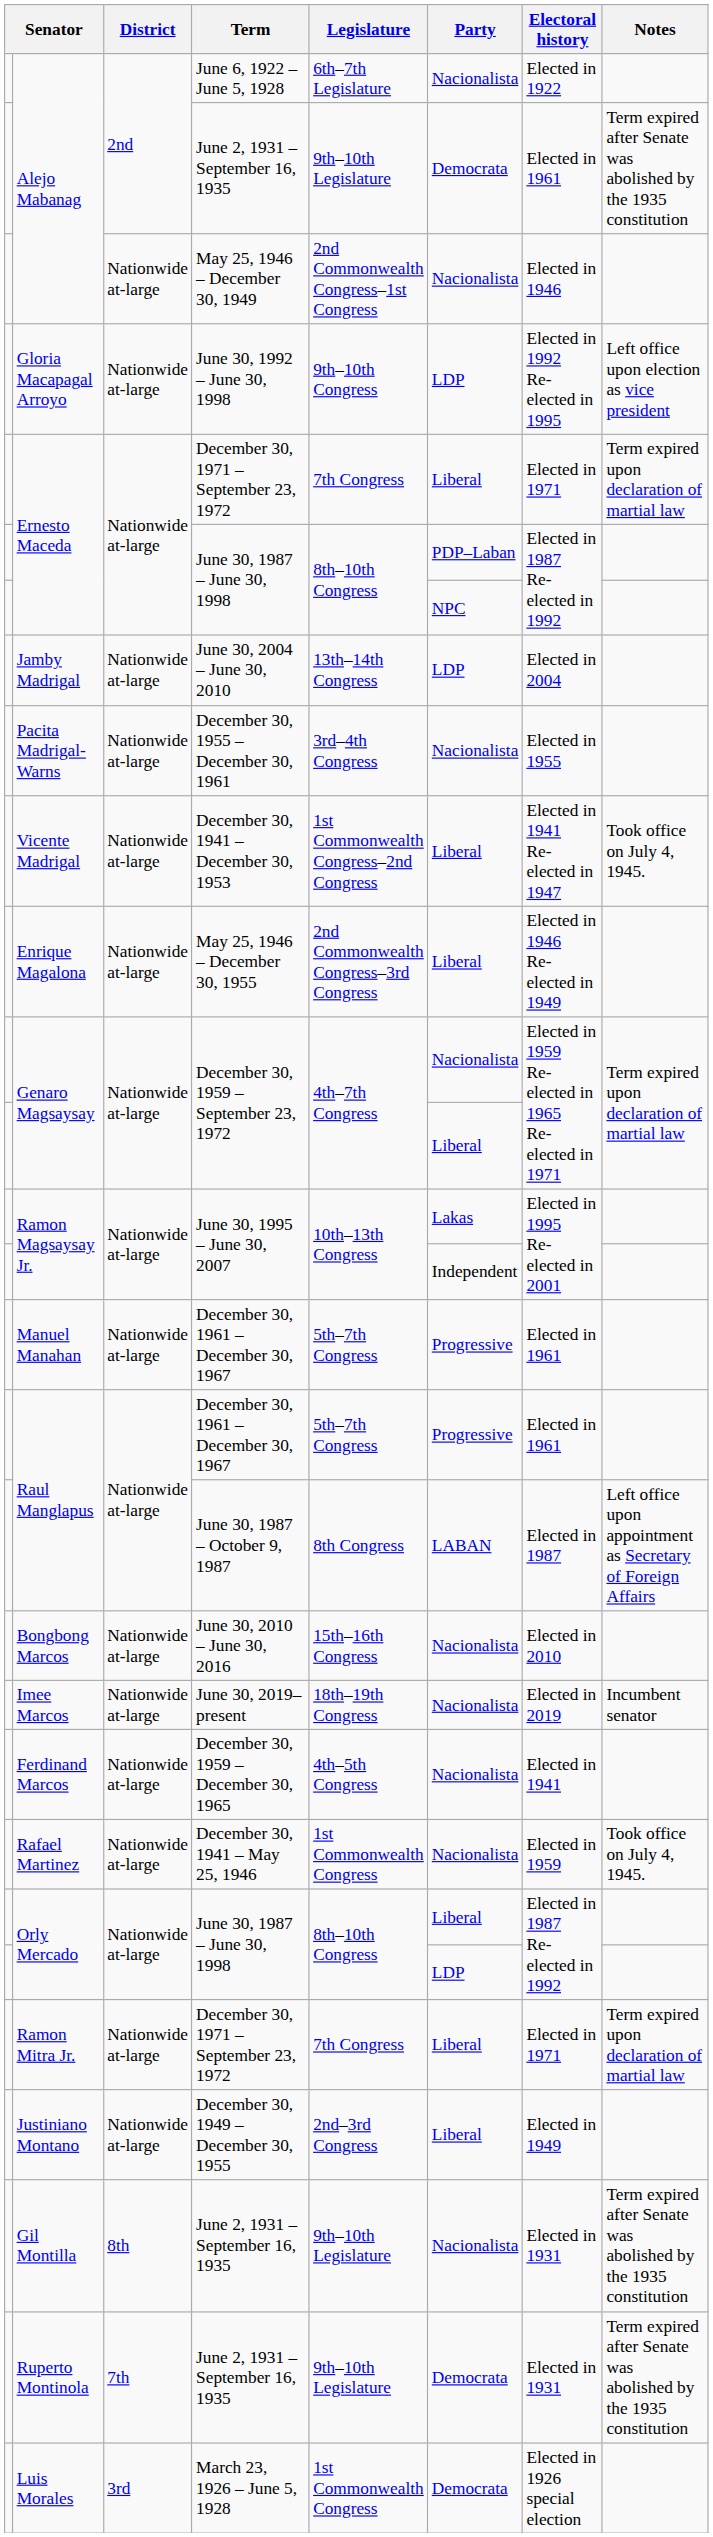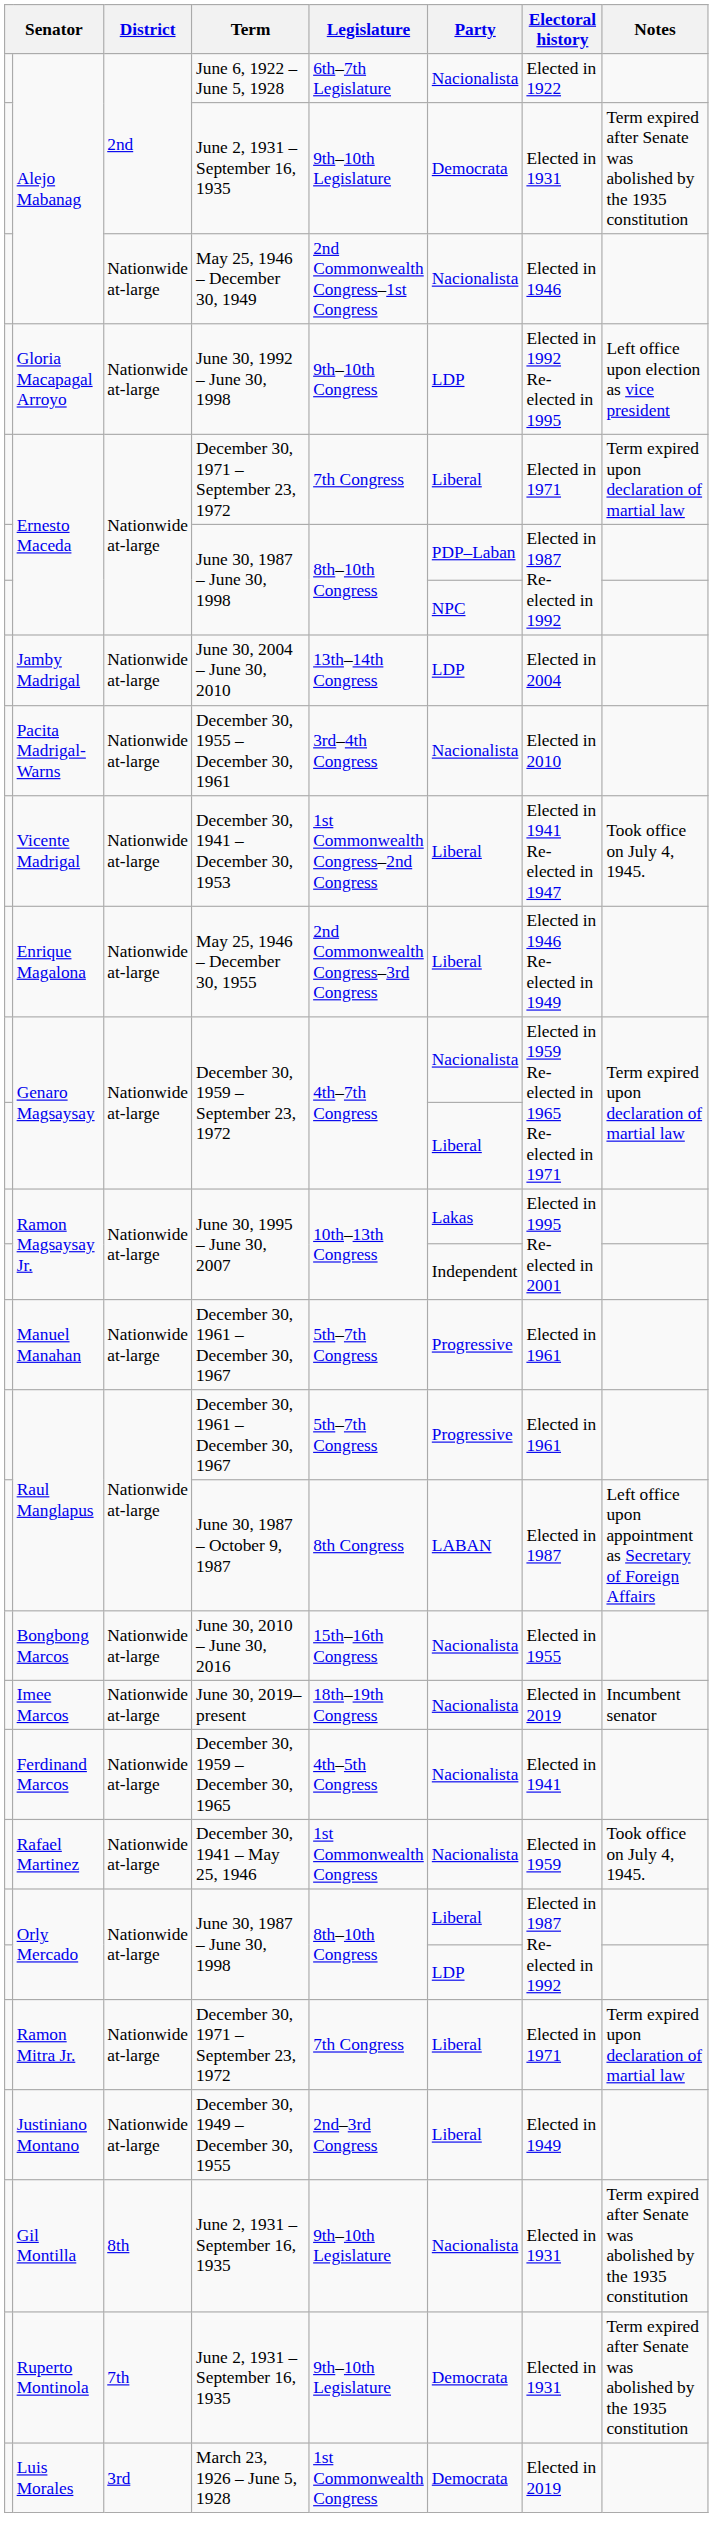(561, 168) Elected in 1961 -> (561, 168) Elected in 1931
(561, 750) Elected in 1955 -> (561, 750) Elected in 2010
(561, 1645) Elected in 2010 -> (561, 1645) Elected in 1955
(561, 2487) Elected in 1926 special election -> (561, 2477) Elected in 2019
